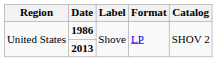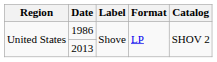(82, 30) bold -> (82, 30) normal
(82, 48) bold -> (82, 48) normal
